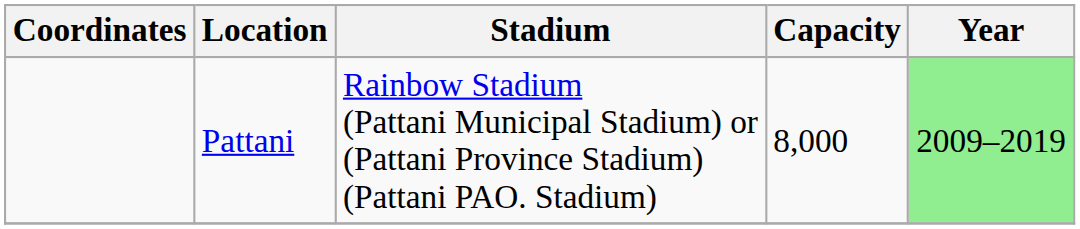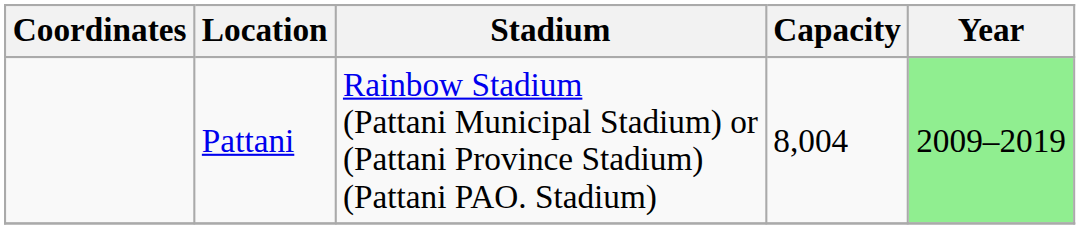(811, 139) 8,000 -> (811, 139) 8,004
